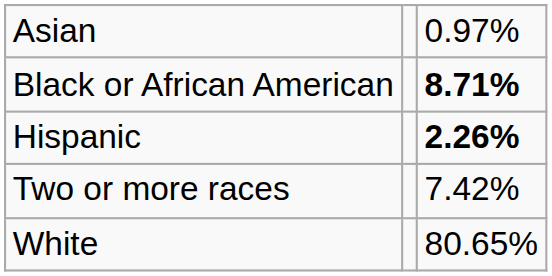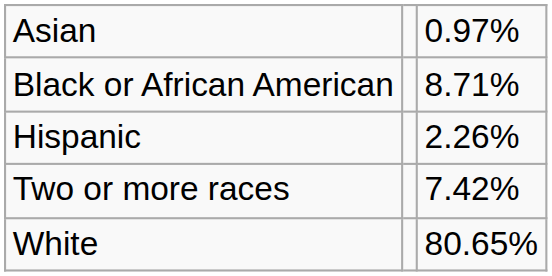(472, 84) bold -> (472, 84) normal
(472, 137) bold -> (472, 137) normal
